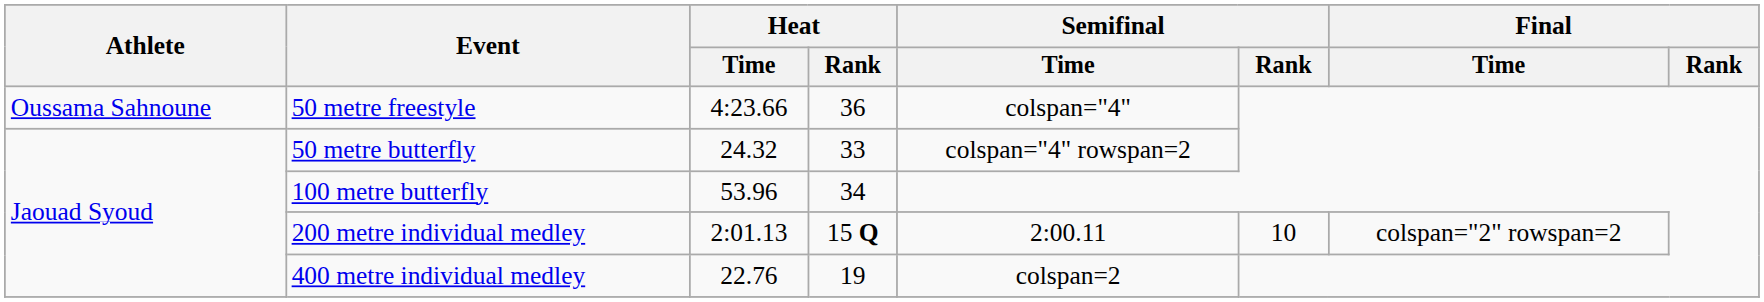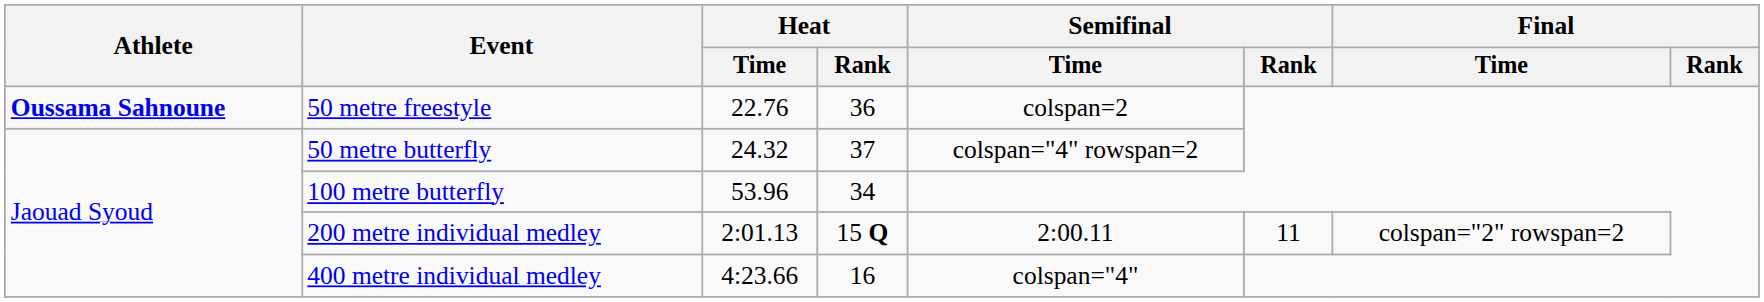(111, 107) normal -> (118, 107) bold
(749, 107) 4:23.66 -> (760, 107) 22.76
(1068, 107) colspan="4" -> (1075, 107) colspan=2
(853, 149) 33 -> (862, 149) 37
(1283, 233) 10 -> (1288, 233) 11
(749, 275) 22.76 -> (760, 275) 4:23.66
(853, 275) 19 -> (862, 275) 16
(1068, 275) colspan=2 -> (1075, 275) colspan="4"
